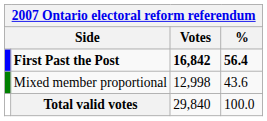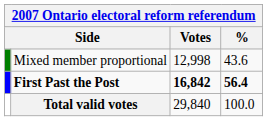rows swapped: (67, 60) <-> (90, 82)
